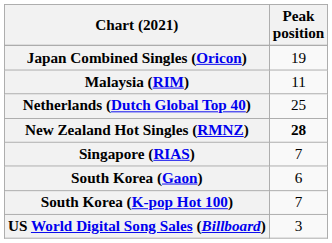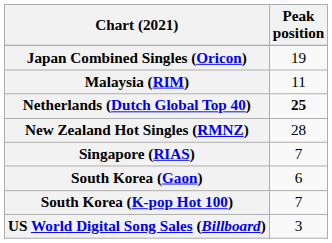(298, 105) normal -> (298, 105) bold
(298, 130) bold -> (298, 130) normal
